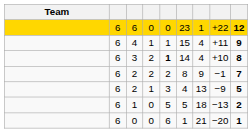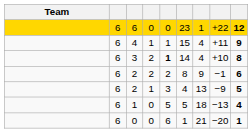(239, 74) 7 -> (239, 74) 6
(239, 105) 2 -> (239, 105) 4
